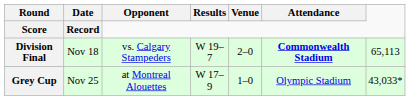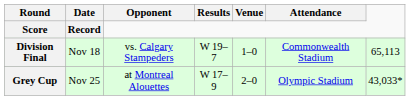(245, 52) 2–0 -> (249, 52) 1–0
(314, 52) bold -> (316, 52) normal
(245, 80) 1–0 -> (249, 80) 2–0
